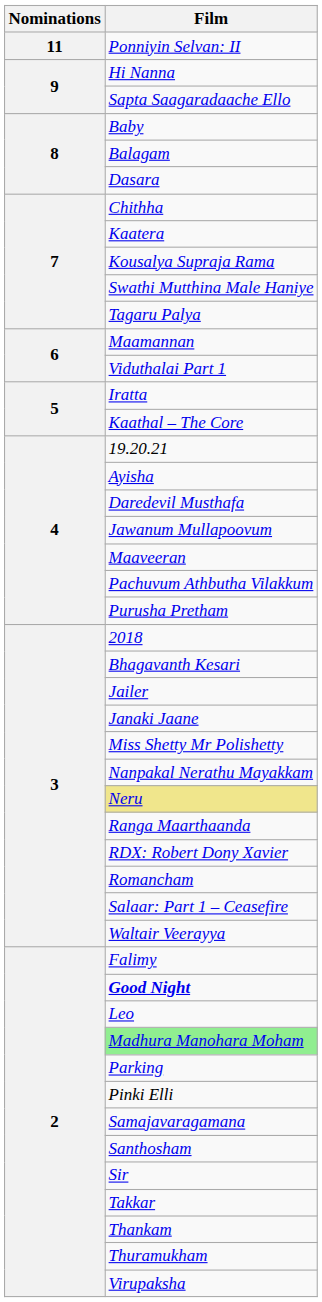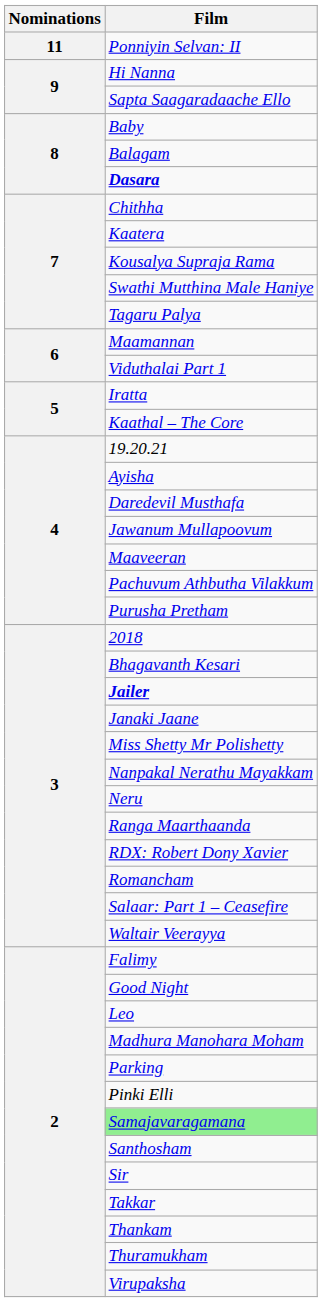(134, 180) normal -> (134, 180) bold
(128, 691) normal -> (129, 691) bold
(126, 798) khaki background -> (126, 798) no background
(149, 987) bold -> (148, 987) normal
(206, 1041) lightgreen background -> (206, 1041) no background
(177, 1121) no background -> (177, 1121) lightgreen background
